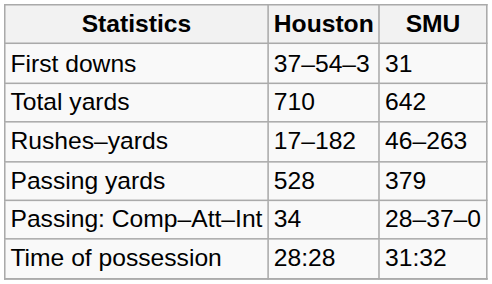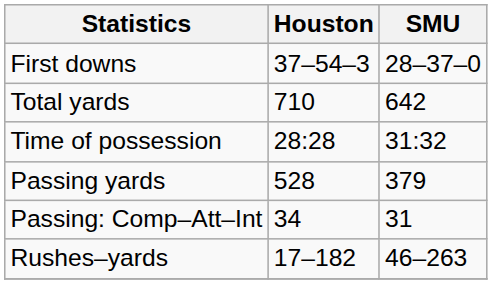(399, 63) 31 -> (433, 63) 28–37–0
rows swapped: (89, 141) <-> (116, 258)
(433, 219) 28–37–0 -> (399, 219) 31
